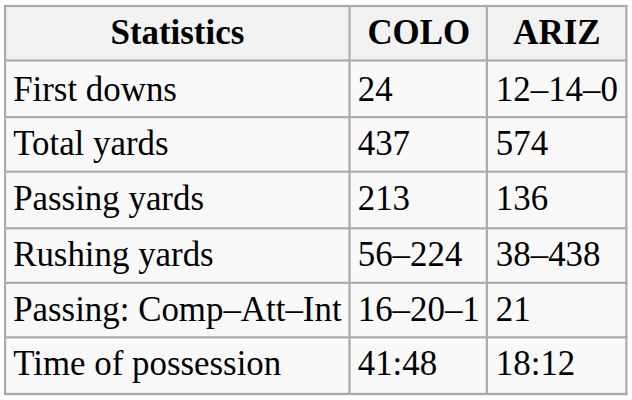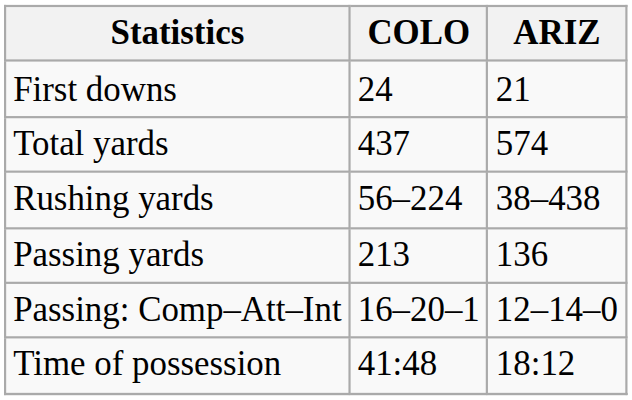(557, 88) 12–14–0 -> (513, 88) 21
rows swapped: (113, 254) <-> (109, 198)
(513, 309) 21 -> (557, 309) 12–14–0
